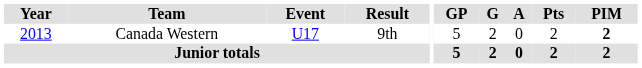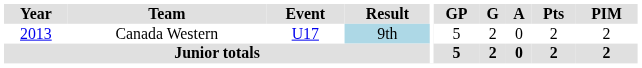(387, 33) no background -> (387, 33) lightblue background
(607, 33) bold -> (607, 33) normal
